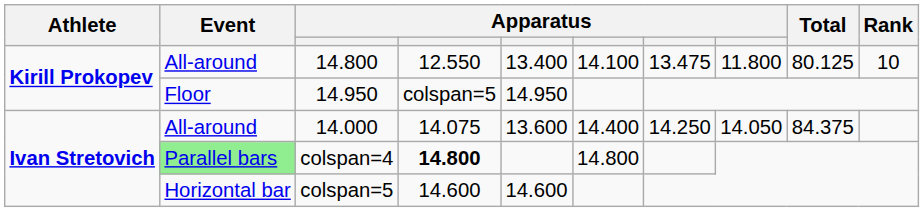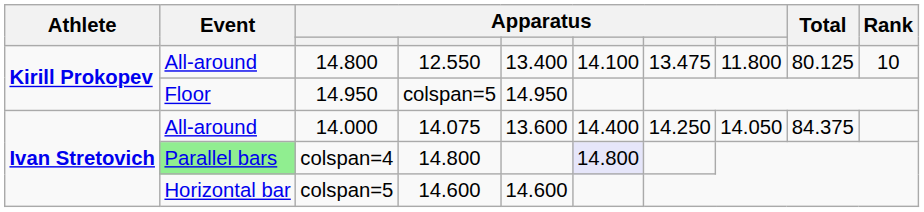(449, 159) bold -> (449, 159) normal
(608, 159) no background -> (608, 159) lavender background
